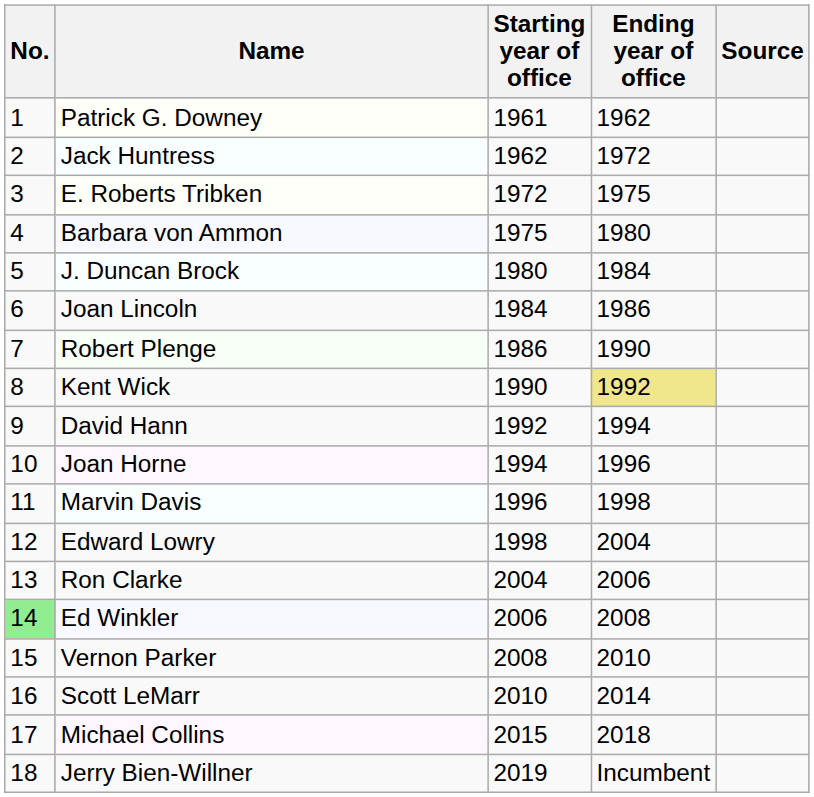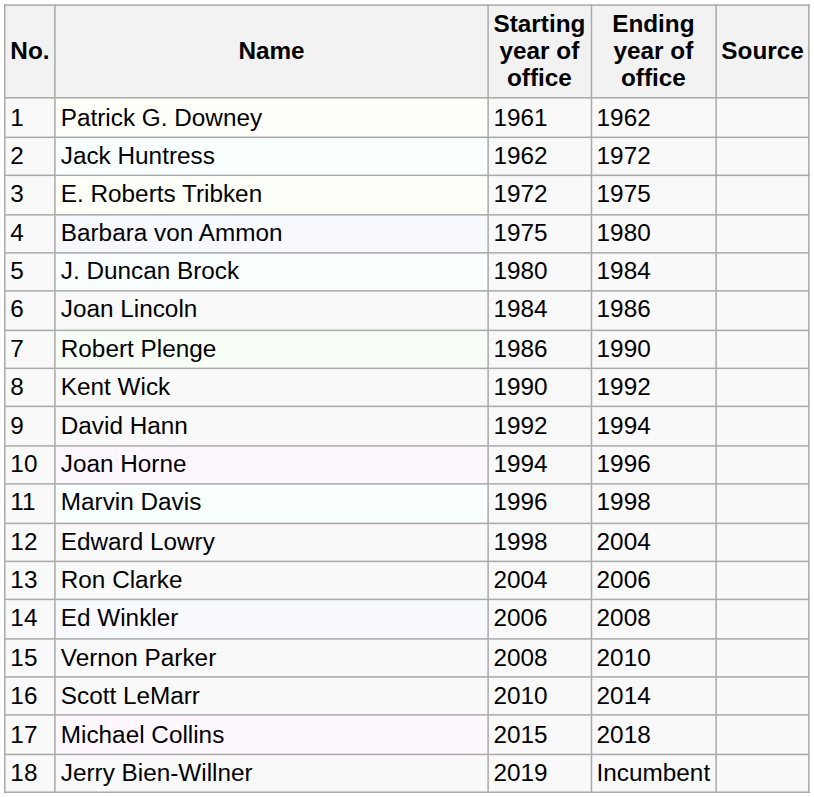(624, 387) khaki background -> (624, 387) no background
(24, 618) lightgreen background -> (24, 618) no background
